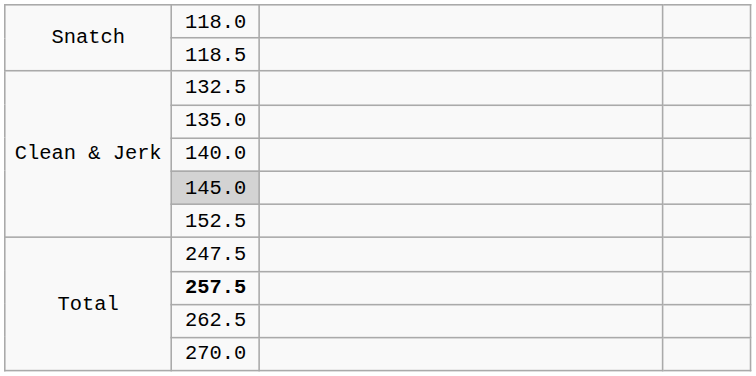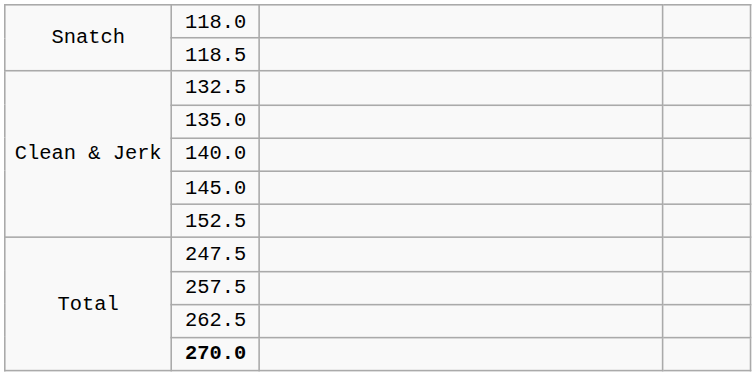(216, 188) lightgrey background -> (216, 188) no background
(216, 288) bold -> (216, 288) normal
(216, 354) normal -> (216, 354) bold
